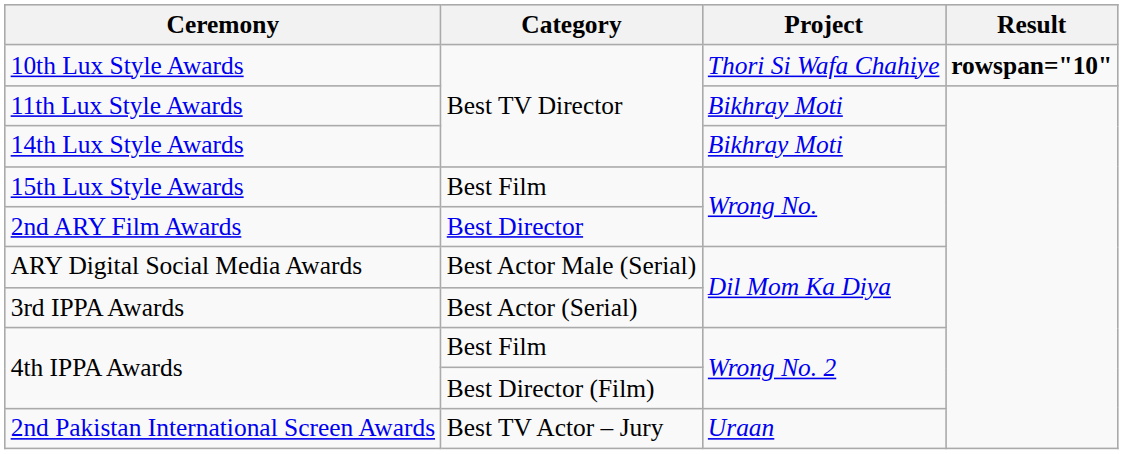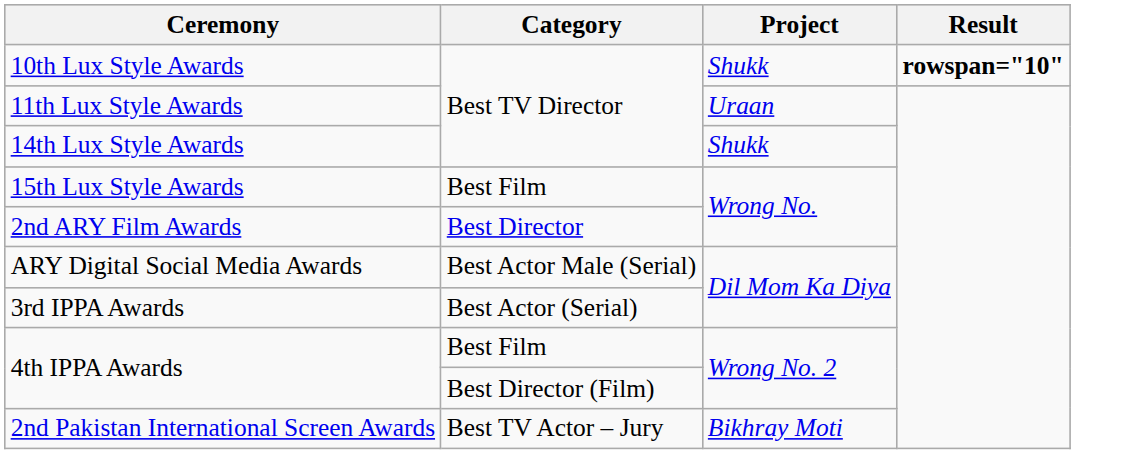(824, 65) Thori Si Wafa Chahiye -> (738, 65) Shukk
(775, 105) Bikhray Moti -> (741, 105) Uraan
(775, 145) Bikhray Moti -> (738, 145) Shukk
(741, 428) Uraan -> (775, 428) Bikhray Moti
